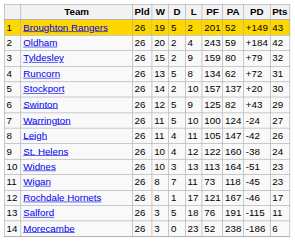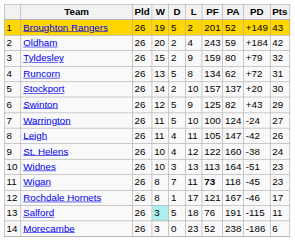(210, 182) normal -> (210, 182) bold
(157, 213) no background -> (157, 213) paleturquoise background
